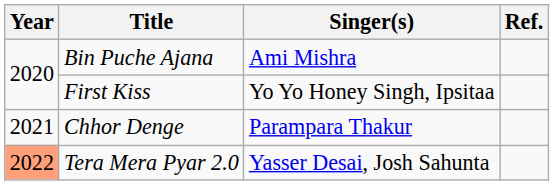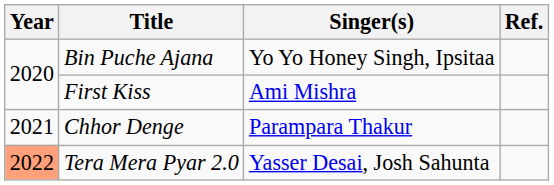(303, 57) Ami Mishra -> (372, 57) Yo Yo Honey Singh, Ipsitaa
(372, 92) Yo Yo Honey Singh, Ipsitaa -> (303, 92) Ami Mishra
